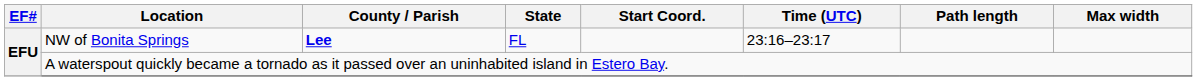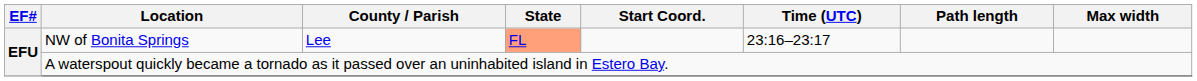(319, 40) bold -> (318, 40) normal
(518, 40) no background -> (518, 40) lightsalmon background
